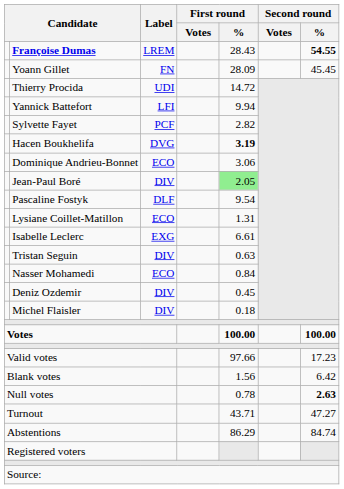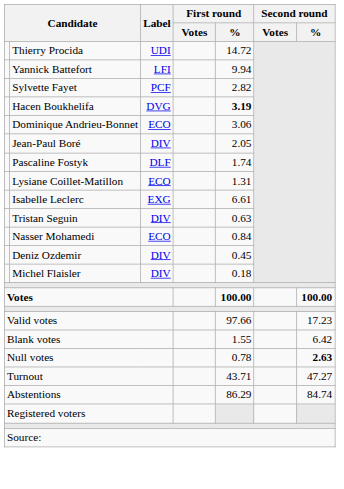- row: (54, 51)
- row: (41, 69)
(245, 180) lightgreen background -> (242, 143) no background
(245, 199) 9.54 -> (242, 162) 1.74
(245, 376) 1.56 -> (242, 339) 1.55
